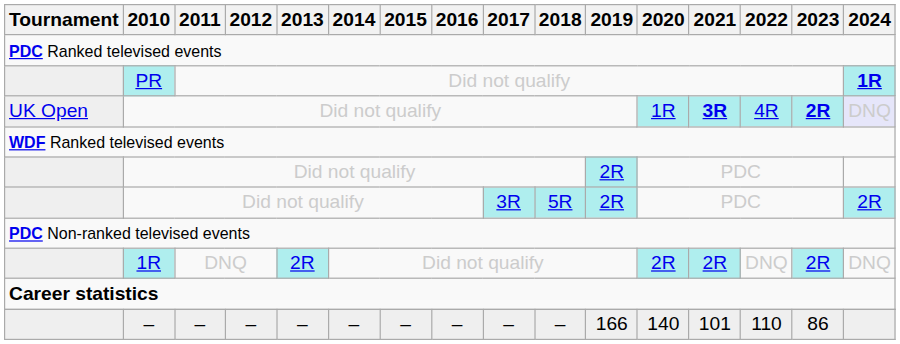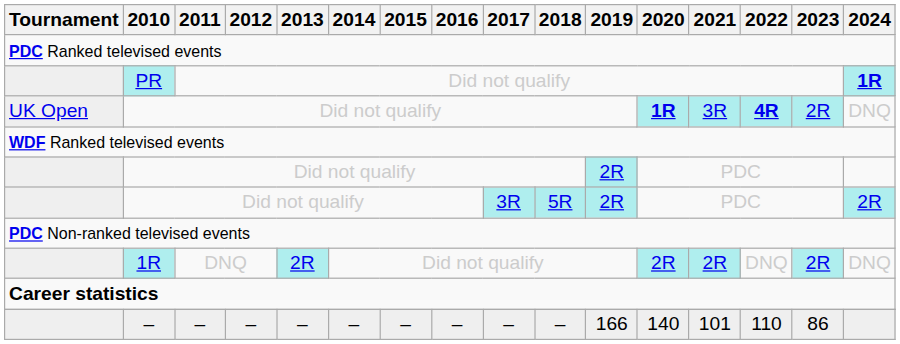(663, 111) normal -> (663, 111) bold
(715, 111) bold -> (715, 111) normal
(766, 111) normal -> (766, 111) bold
(818, 111) bold -> (818, 111) normal
(870, 111) lavender background -> (870, 111) no background
